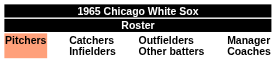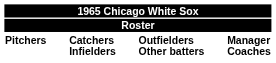(26, 40) lightsalmon background -> (26, 40) no background
